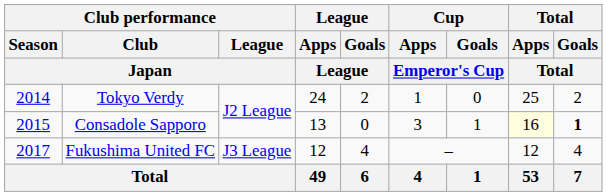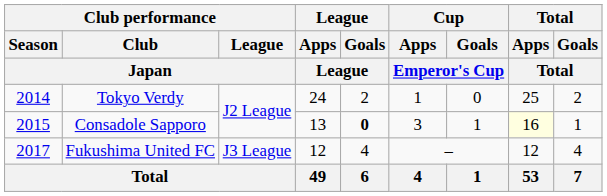(365, 124) normal -> (365, 124) bold
(578, 124) bold -> (578, 124) normal
